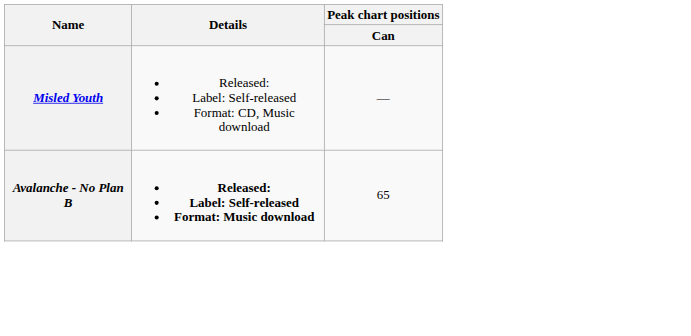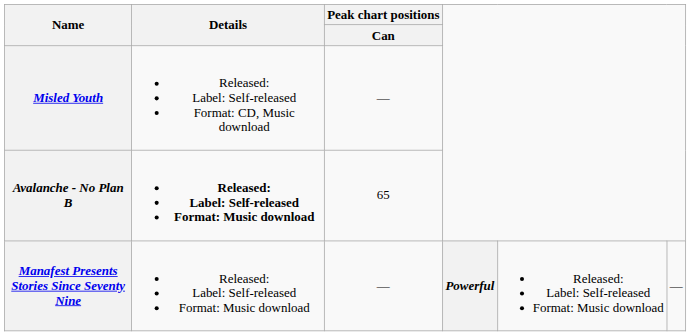+ row: (68, 285)
